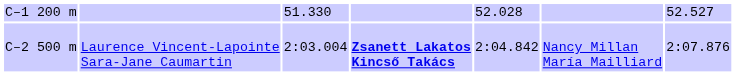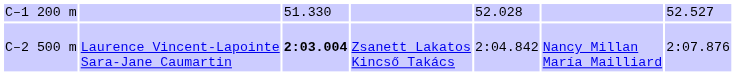(316, 47) normal -> (316, 47) bold
(411, 55) bold -> (411, 55) normal
